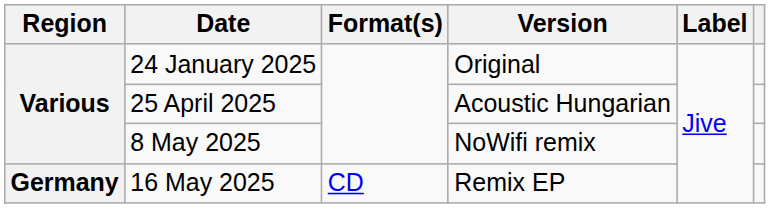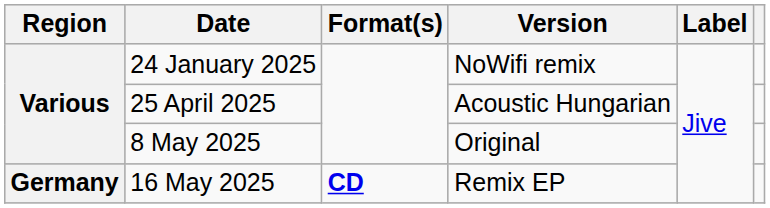(497, 63) Original -> (525, 63) NoWifi remix
(525, 143) NoWifi remix -> (497, 143) Original
(346, 182) normal -> (346, 182) bold
